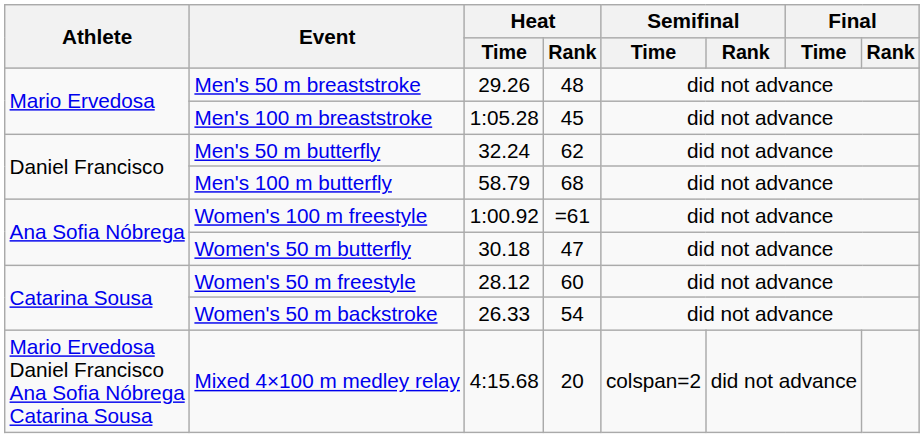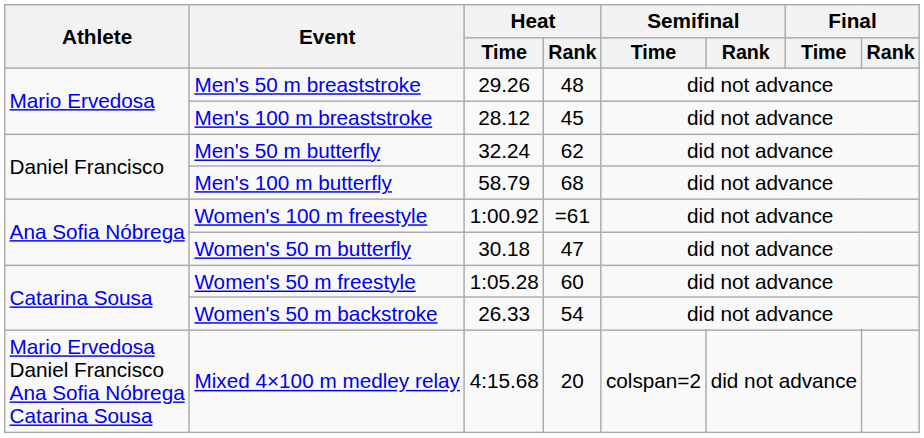(504, 118) 1:05.28 -> (504, 118) 28.12
(504, 282) 28.12 -> (504, 282) 1:05.28
